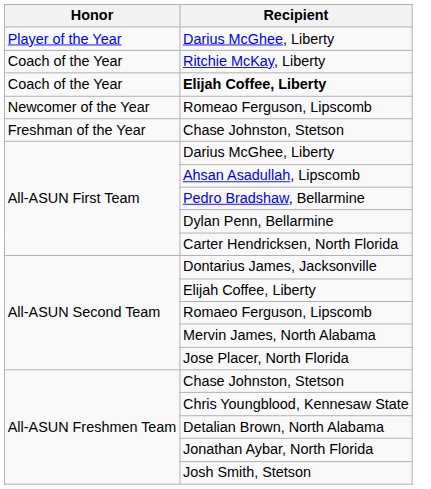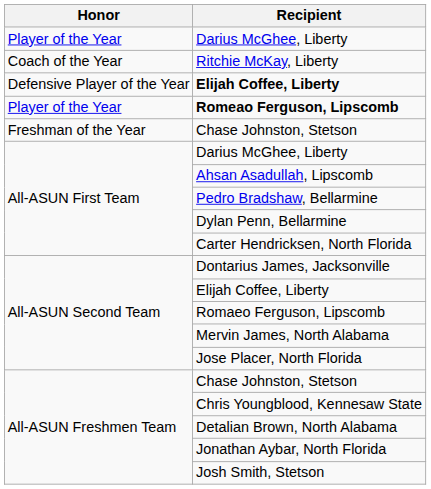(65, 84) Coach of the Year -> (99, 84) Defensive Player of the Year
(79, 107) Newcomer of the Year -> (65, 107) Player of the Year
(277, 107) normal -> (297, 107) bold
